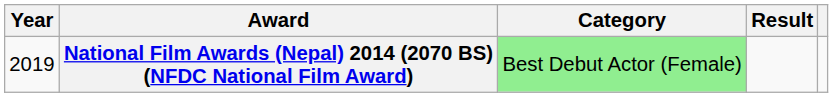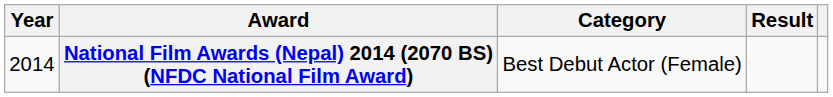(32, 64) 2019 -> (32, 64) 2014
(622, 64) lightgreen background -> (622, 64) no background
